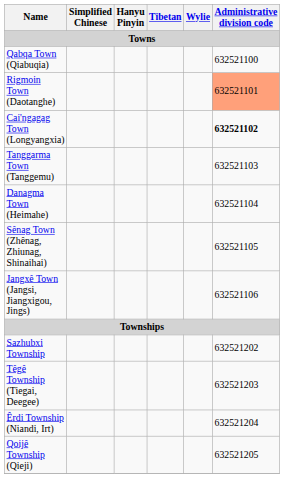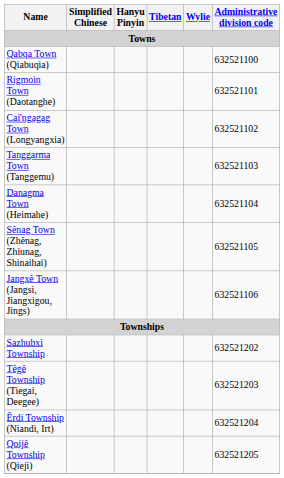(236, 91) lightsalmon background -> (236, 91) no background
(236, 129) bold -> (236, 129) normal
